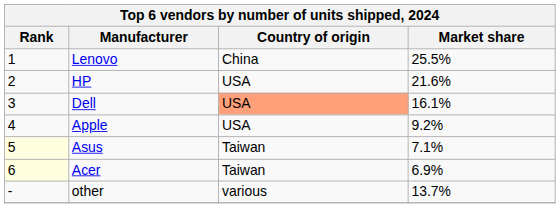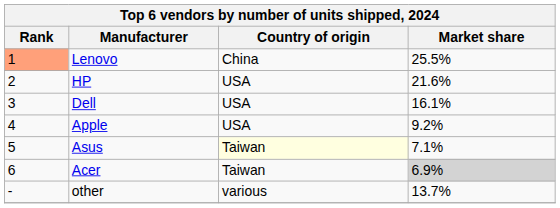(12, 59) no background -> (12, 59) lightsalmon background
(236, 103) lightsalmon background -> (236, 103) no background
(12, 147) lightyellow background -> (12, 147) no background
(244, 147) no background -> (244, 147) lightyellow background
(12, 170) lightyellow background -> (12, 170) no background
(427, 170) no background -> (427, 170) lightgrey background
